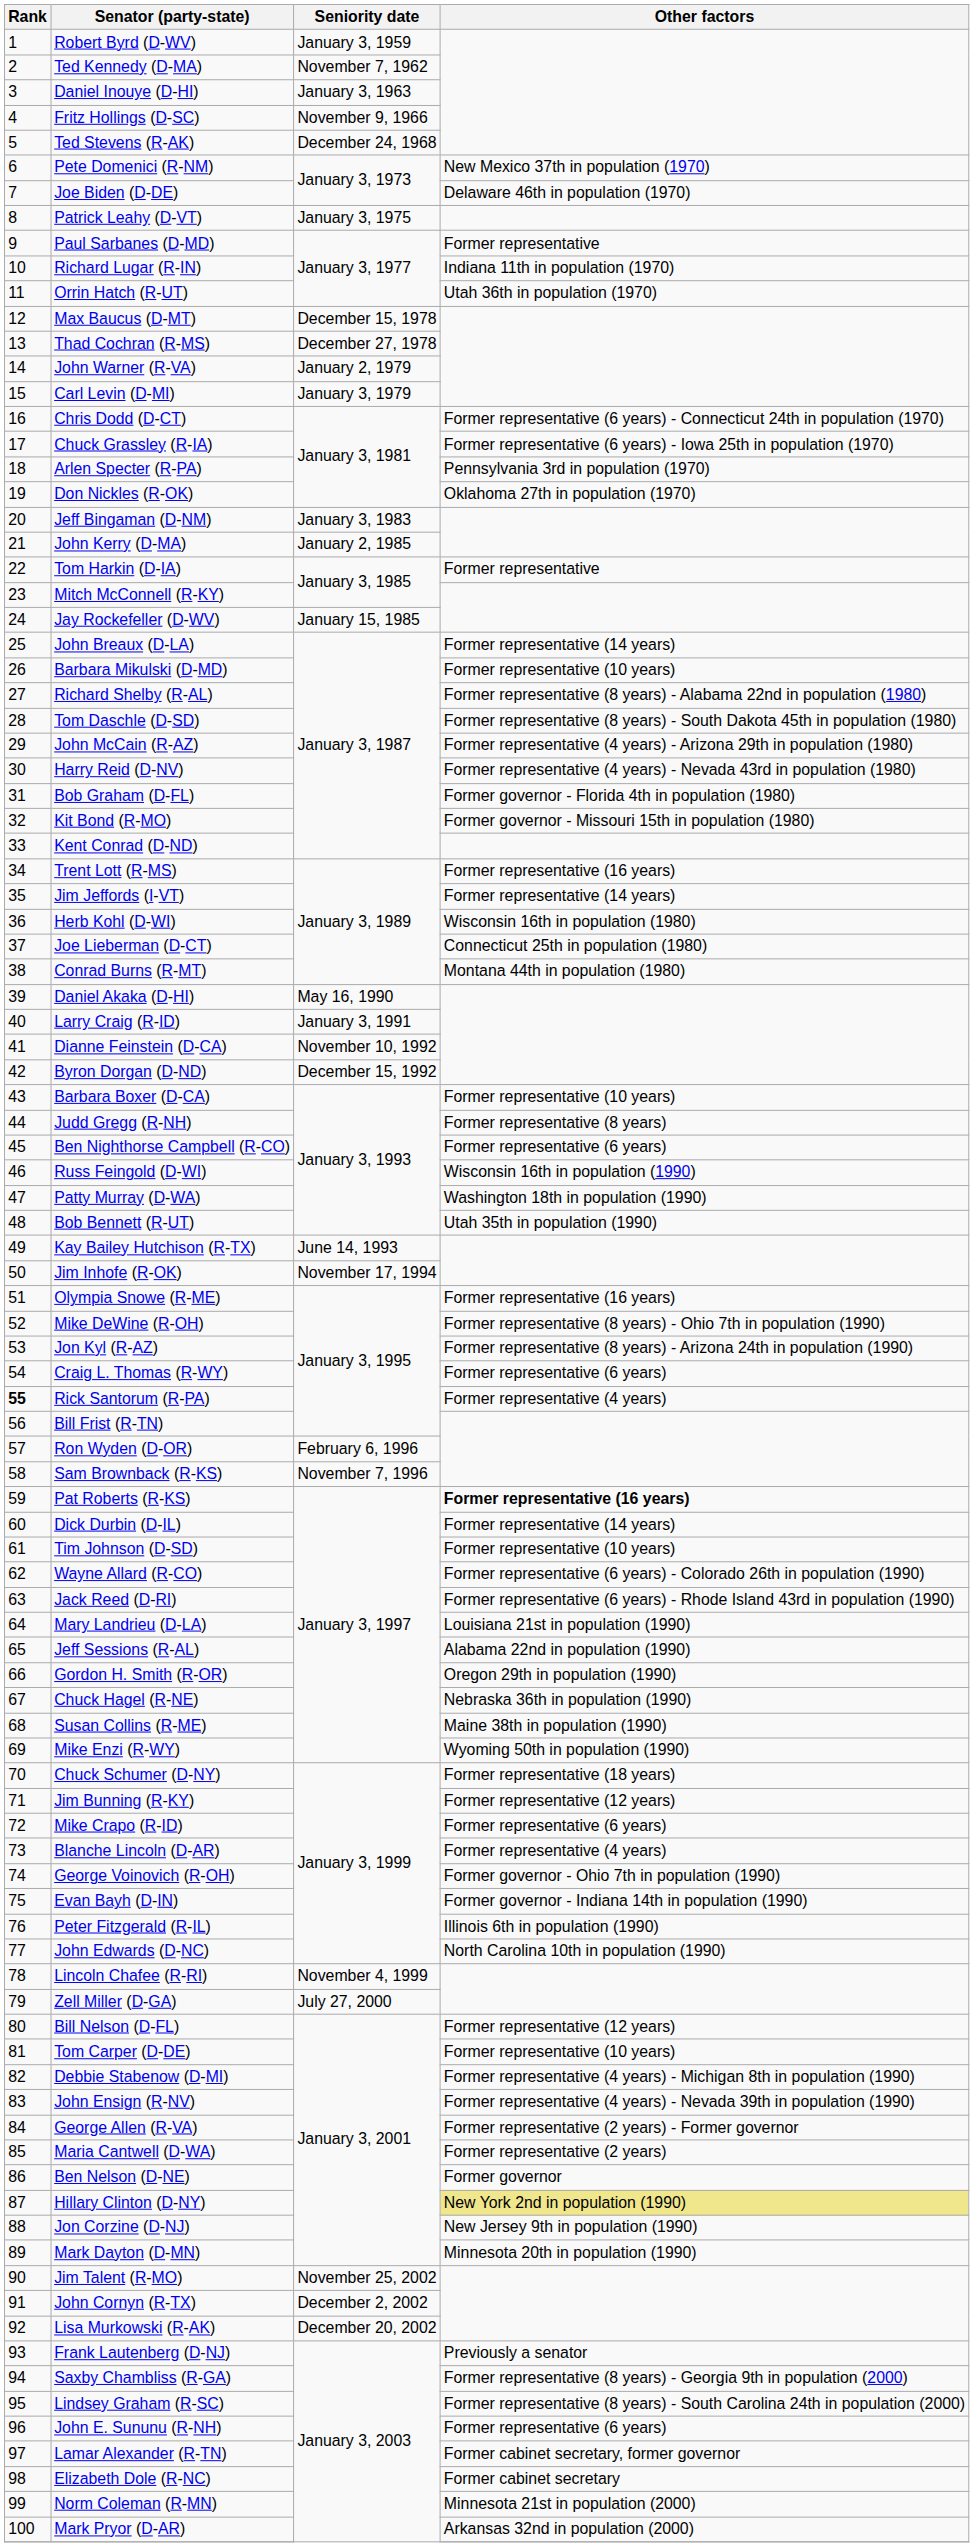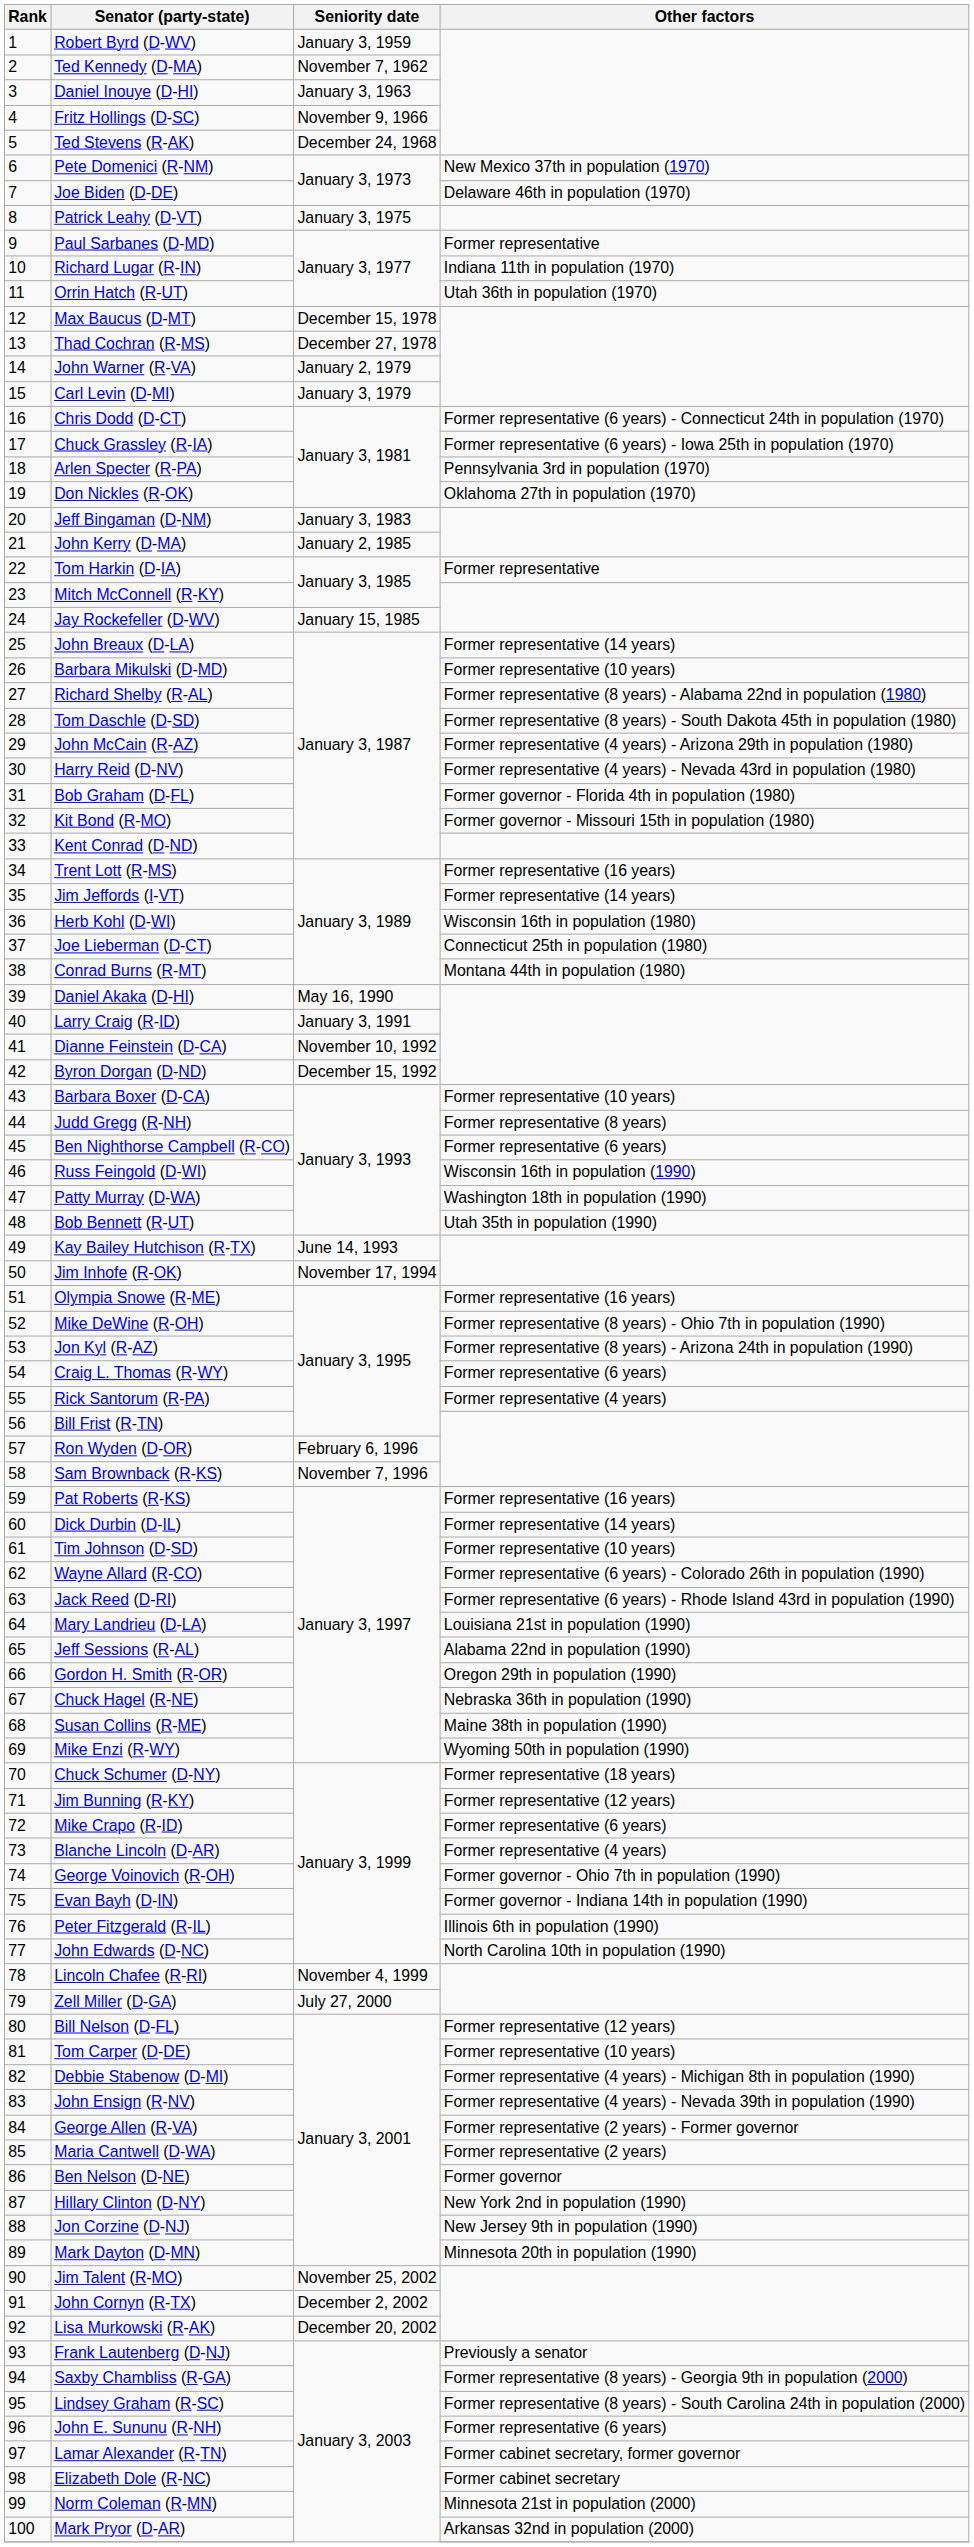(17, 1398) bold -> (17, 1398) normal
(567, 1499) bold -> (560, 1499) normal
(565, 2202) khaki background -> (565, 2202) no background
